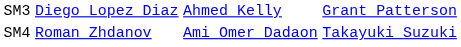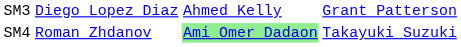(250, 33) no background -> (250, 33) lightgreen background
